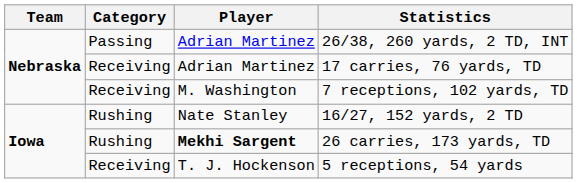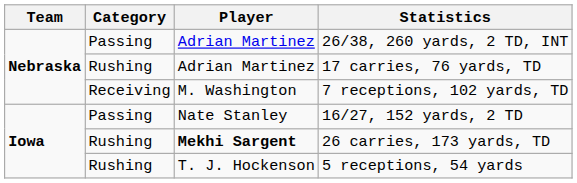(130, 67) Receiving -> (120, 67) Rushing
(120, 116) Rushing -> (120, 116) Passing
(130, 166) Receiving -> (120, 166) Rushing
